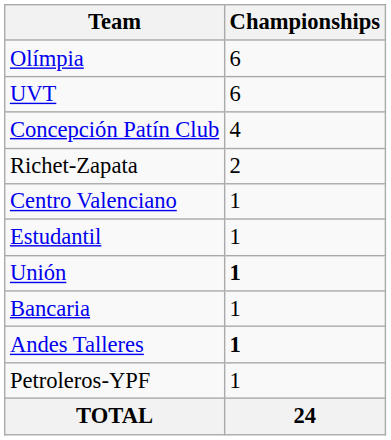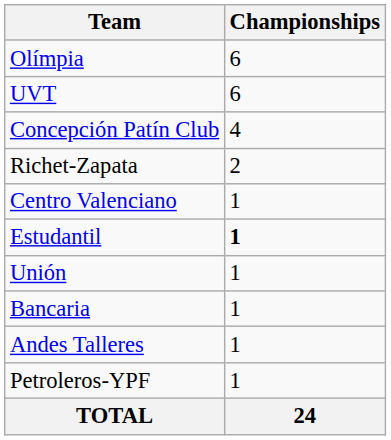(235, 237) normal -> (235, 237) bold
(235, 272) bold -> (235, 272) normal
(235, 344) bold -> (235, 344) normal
